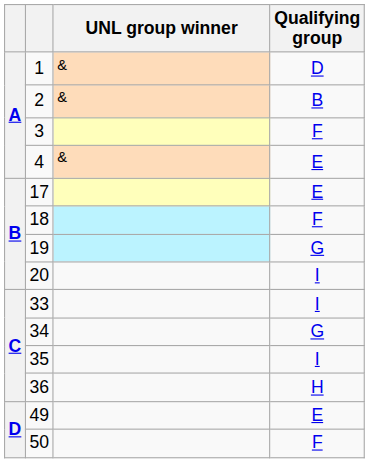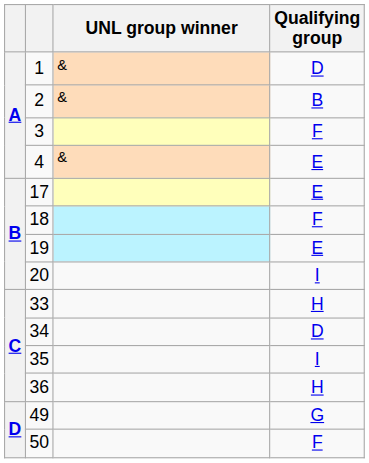(317, 247) G -> (317, 247) E
(317, 303) I -> (317, 303) H
(317, 331) G -> (317, 331) D
(317, 415) E -> (317, 415) G
